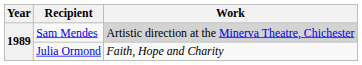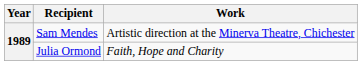(230, 32) lightgrey background -> (230, 32) no background
